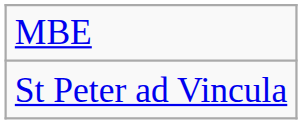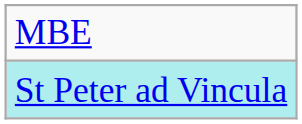(151, 88) no background -> (151, 88) paleturquoise background
